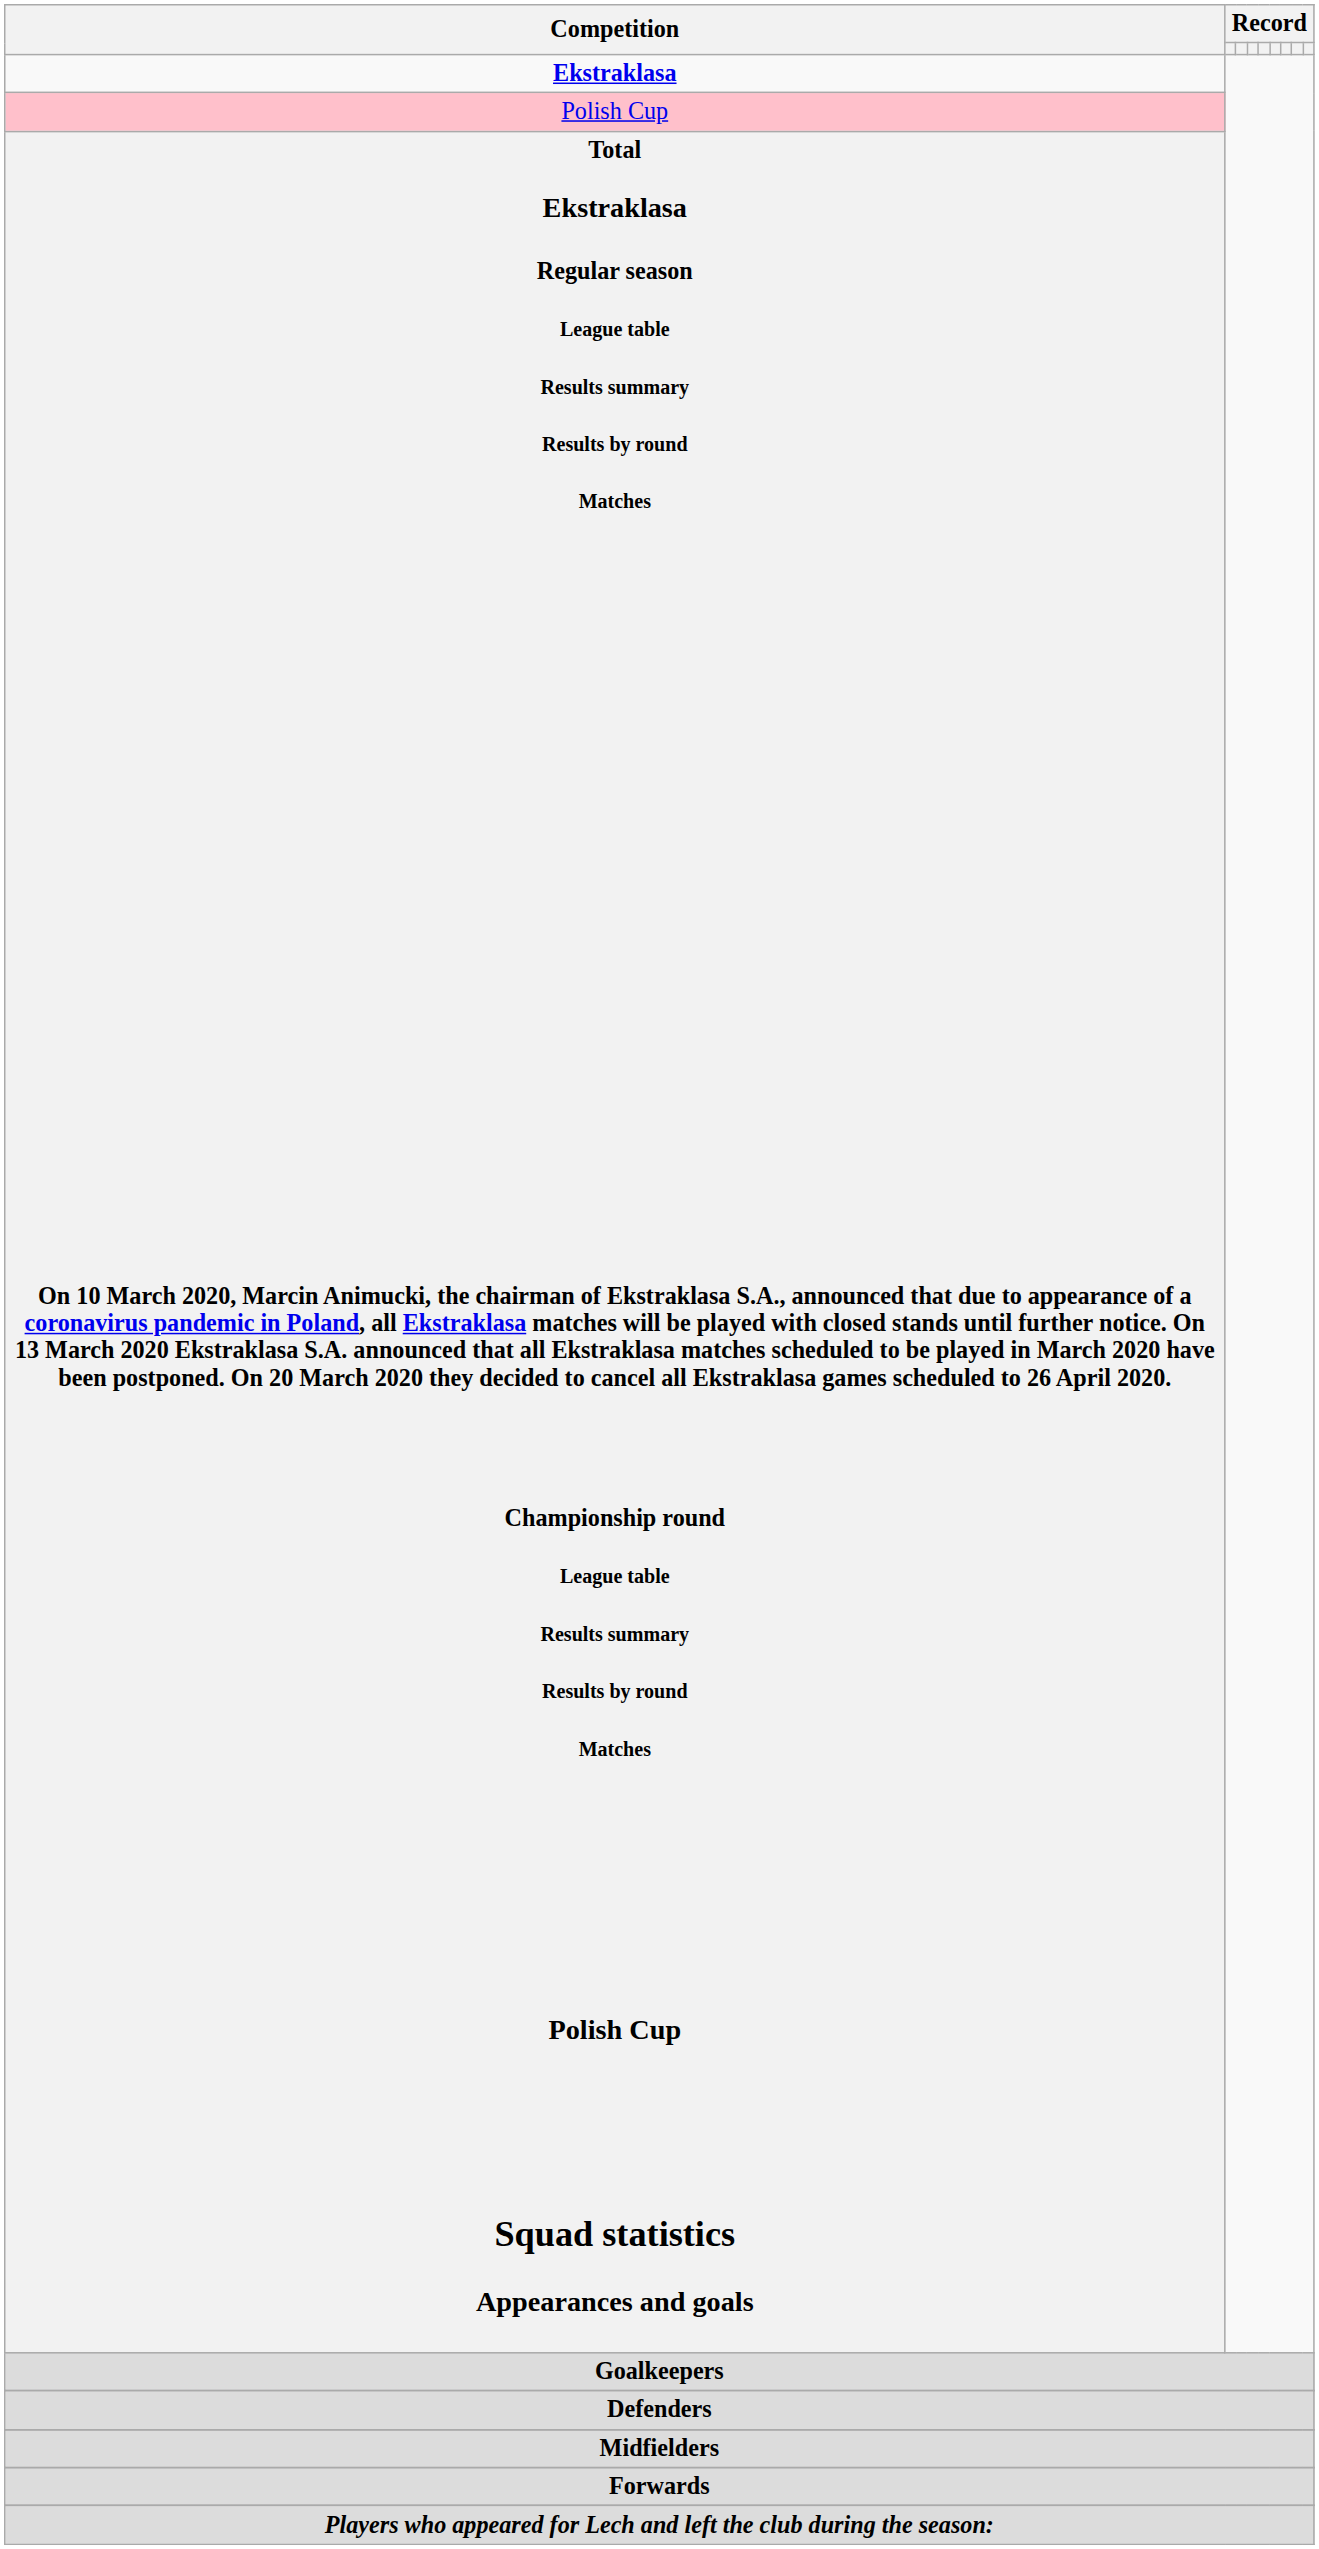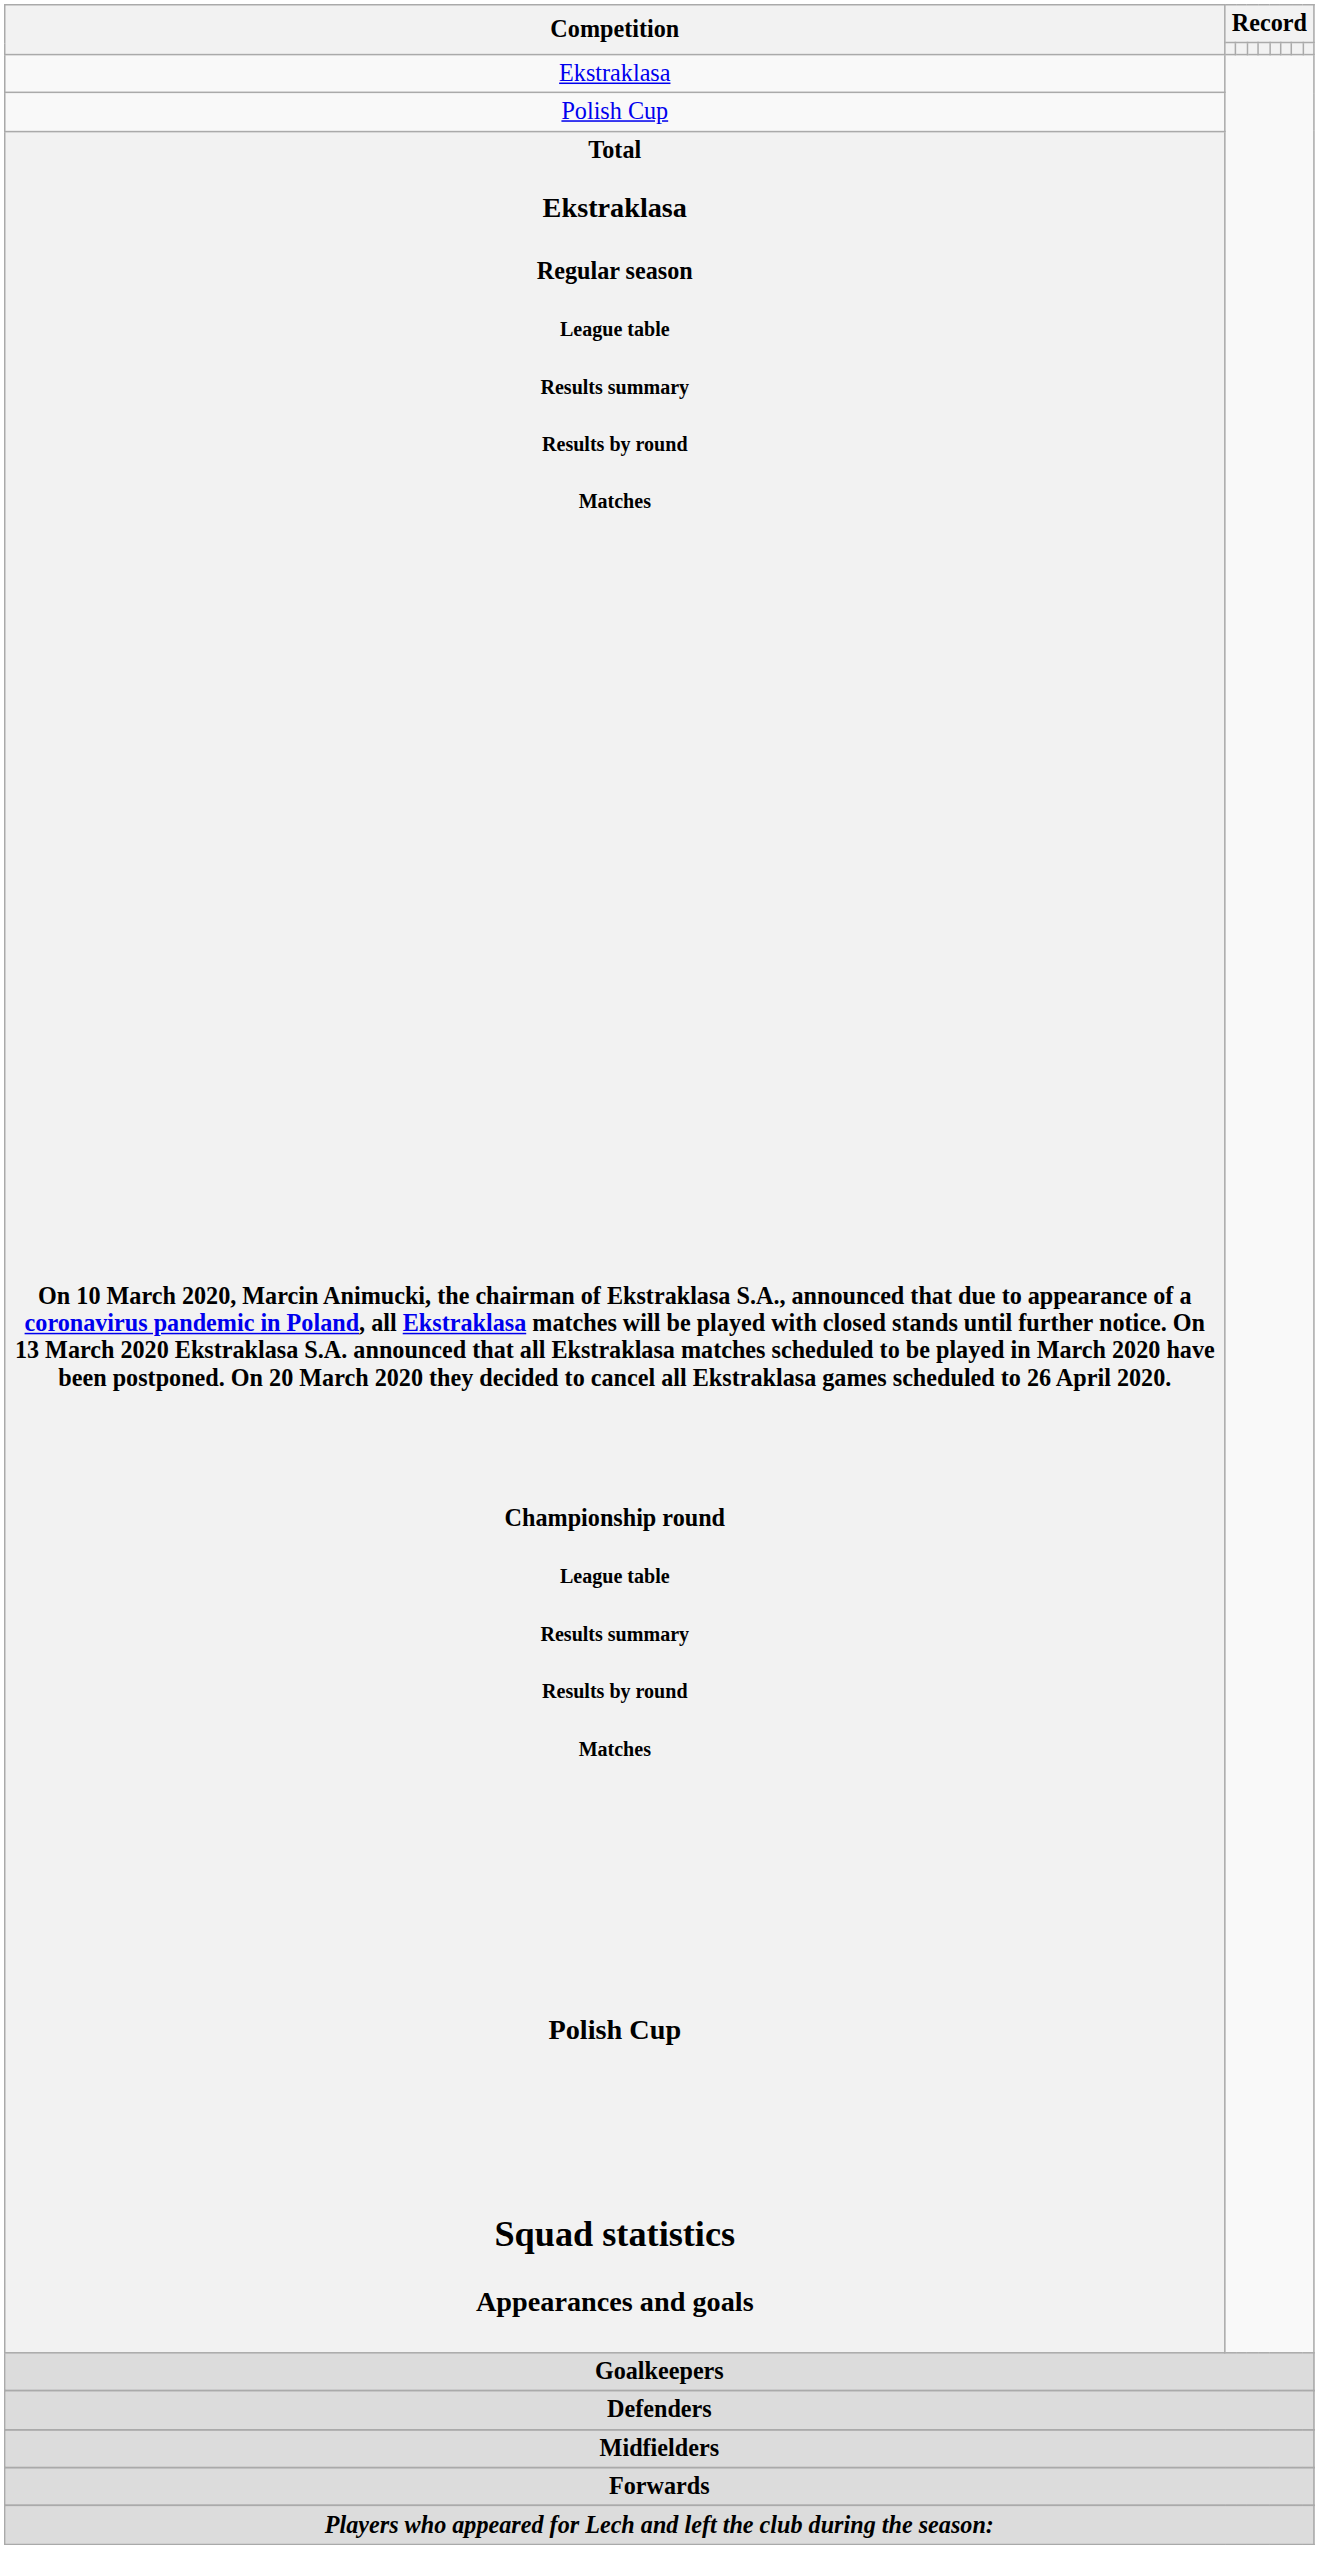(615, 73) bold -> (615, 73) normal
(615, 111) pink background -> (615, 111) no background
